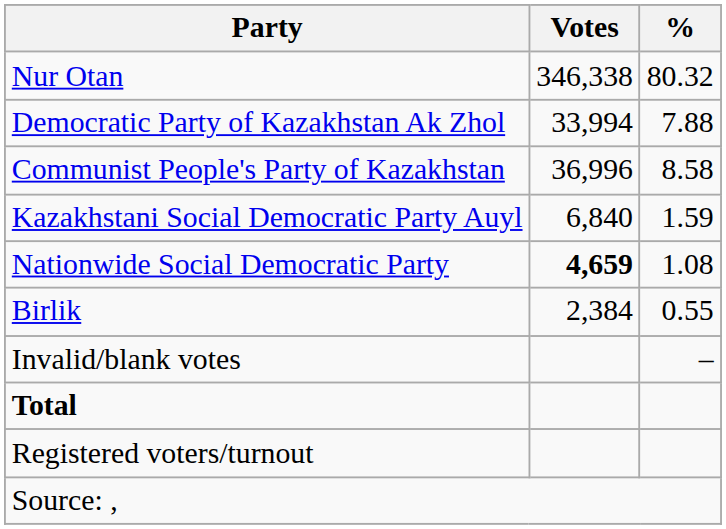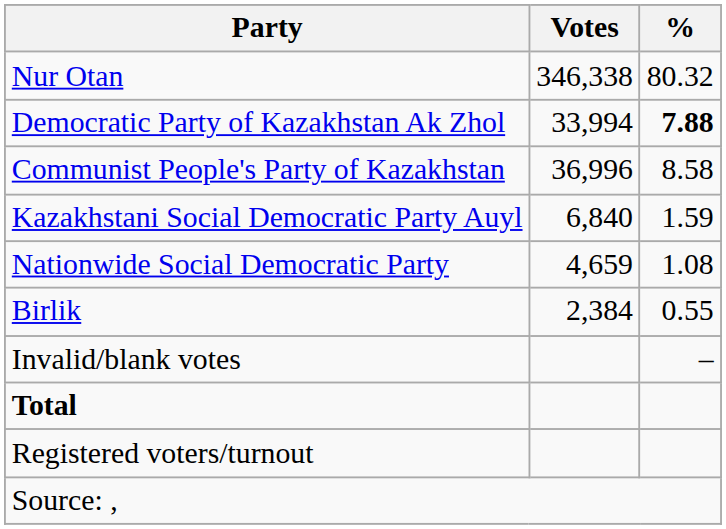(688, 122) normal -> (688, 122) bold
(599, 264) bold -> (599, 264) normal
